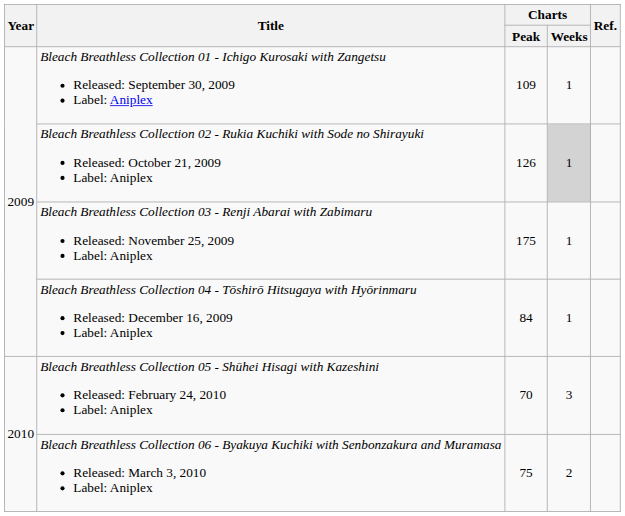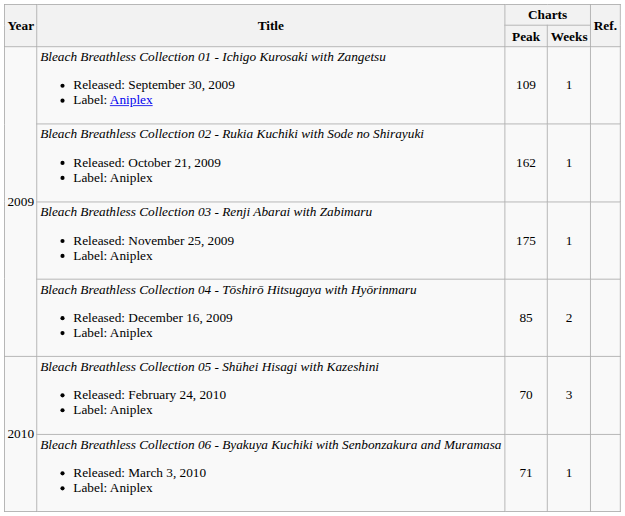(526, 162) 126 -> (526, 162) 162
(569, 162) lightgrey background -> (569, 162) no background
(526, 317) 84 -> (526, 317) 85
(569, 317) 1 -> (569, 317) 2
(526, 472) 75 -> (526, 472) 71
(569, 472) 2 -> (569, 472) 1
